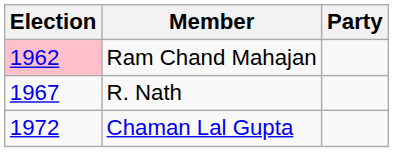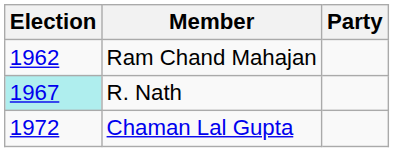(35, 57) pink background -> (35, 57) no background
(35, 92) no background -> (35, 92) paleturquoise background
